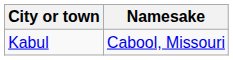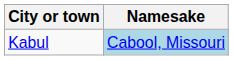(166, 42) no background -> (166, 42) lightblue background
